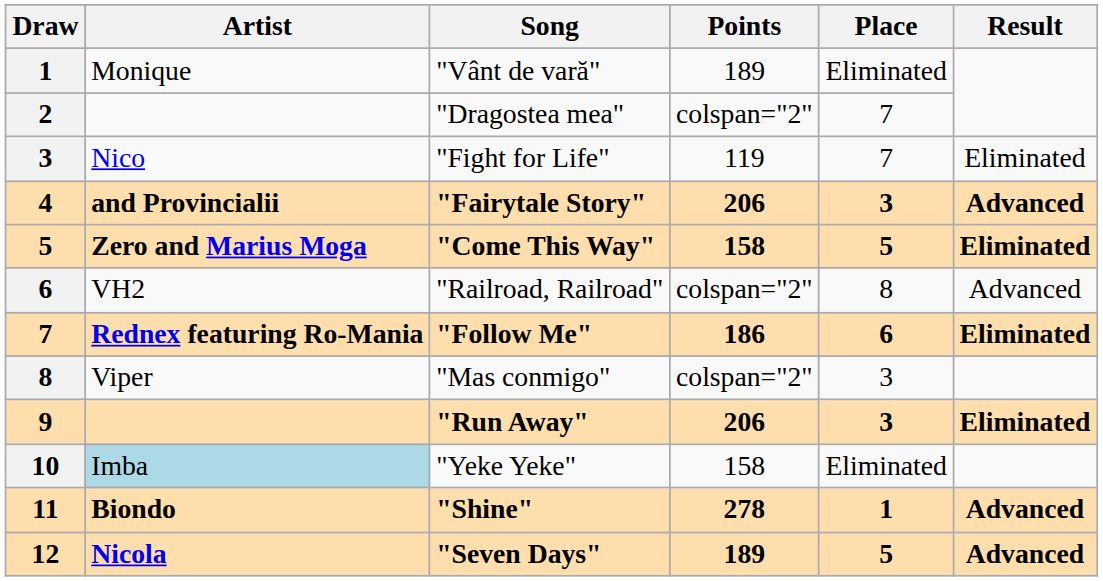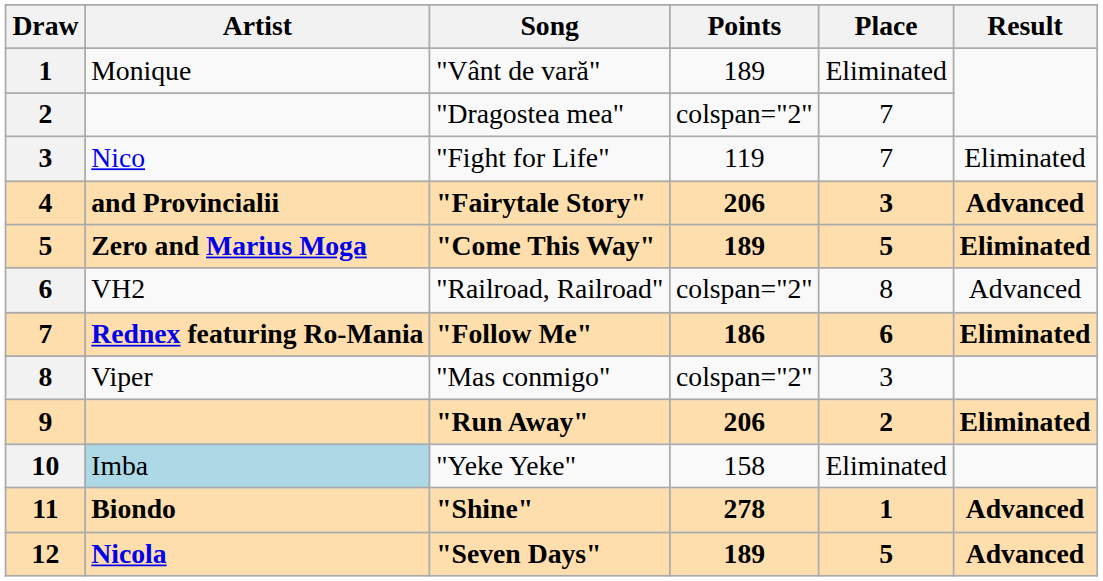(744, 245) 158 -> (744, 245) 189
(886, 421) 3 -> (886, 421) 2
